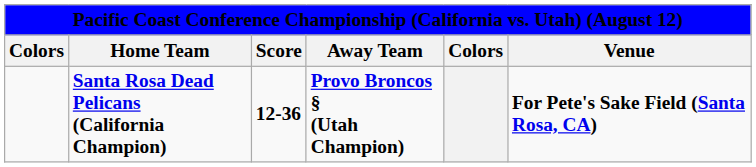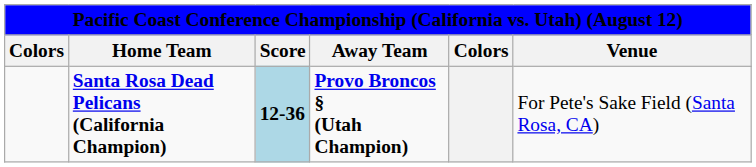(278, 113) no background -> (282, 113) lightblue background
(628, 113) bold -> (626, 113) normal
